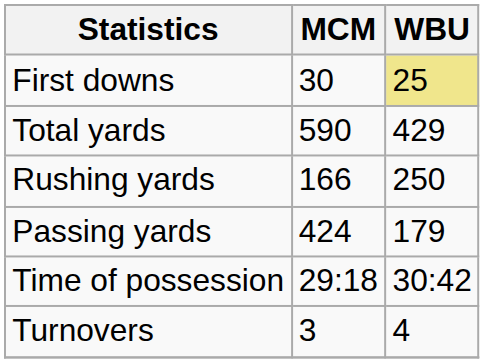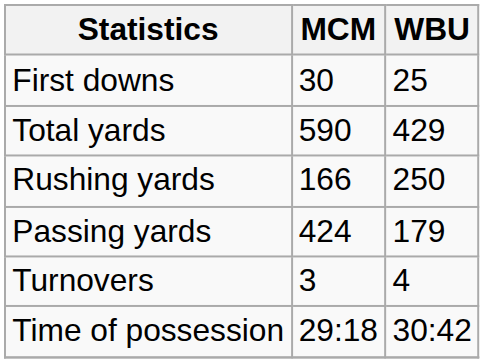(410, 79) khaki background -> (410, 79) no background
rows swapped: (83, 331) <-> (148, 280)
